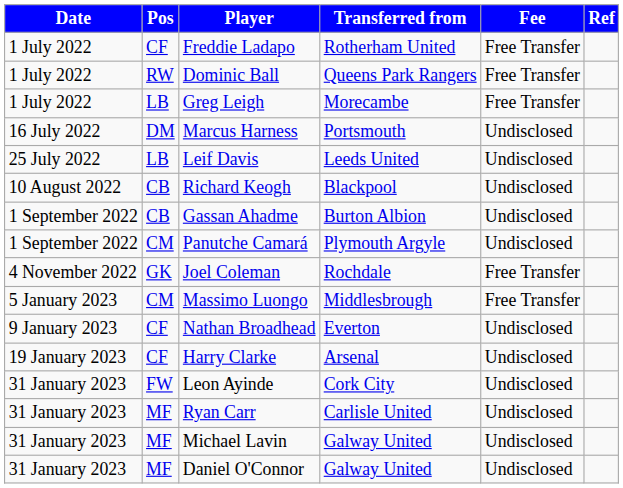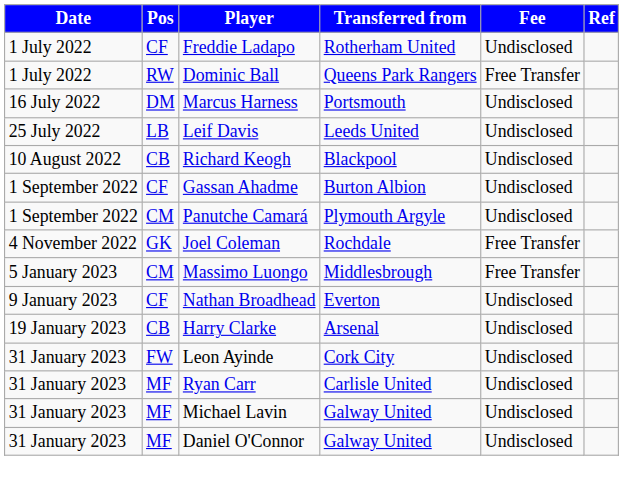(532, 46) Free Transfer -> (529, 46) Undisclosed
- row: (224, 103)
(158, 215) CB -> (157, 187) CF
(157, 356) CF -> (158, 328) CB
